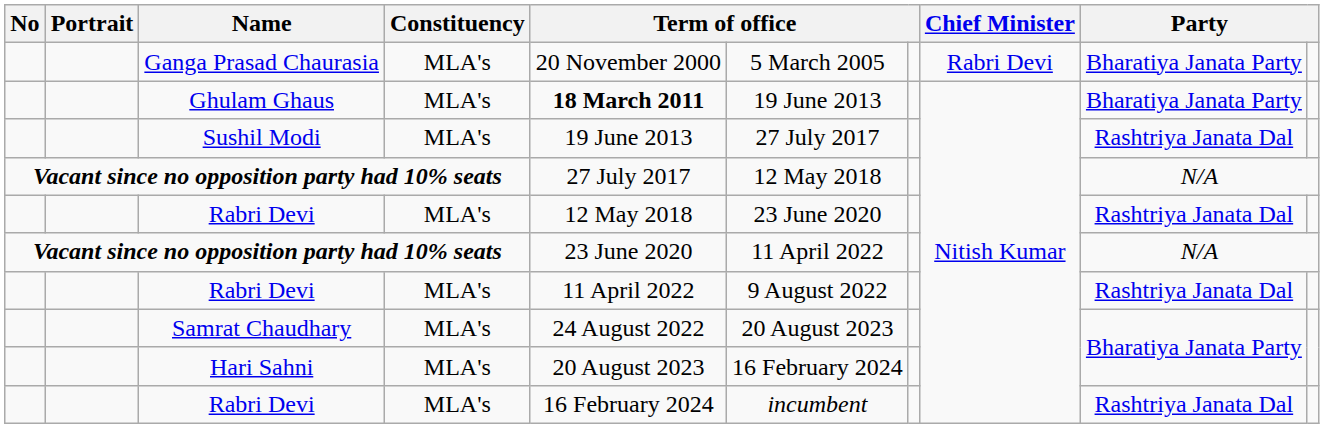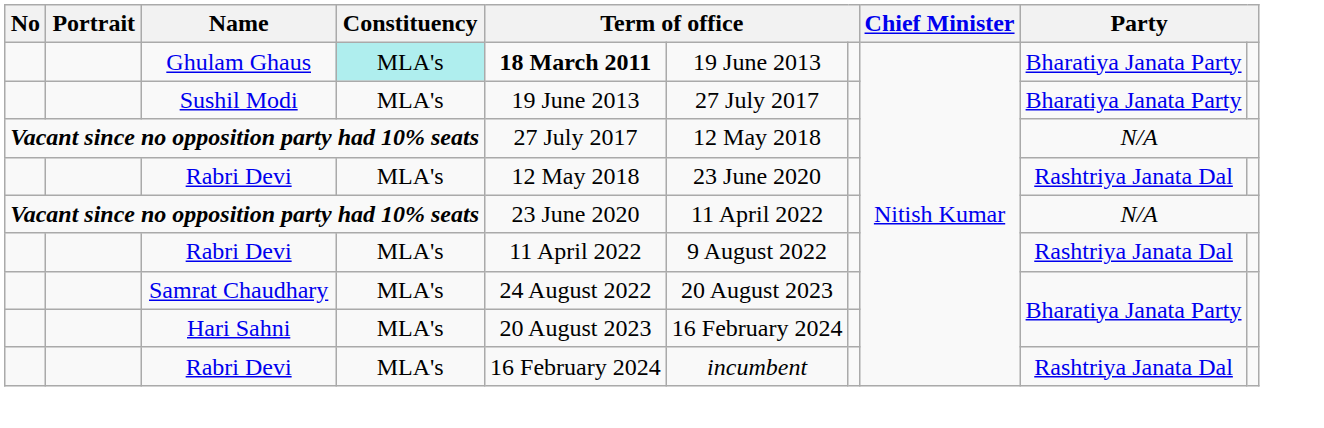- row: (25, 62)
(457, 99) no background -> (410, 61) paleturquoise background
(1194, 137) Rashtriya Janata Dal -> (1134, 99) Bharatiya Janata Party
